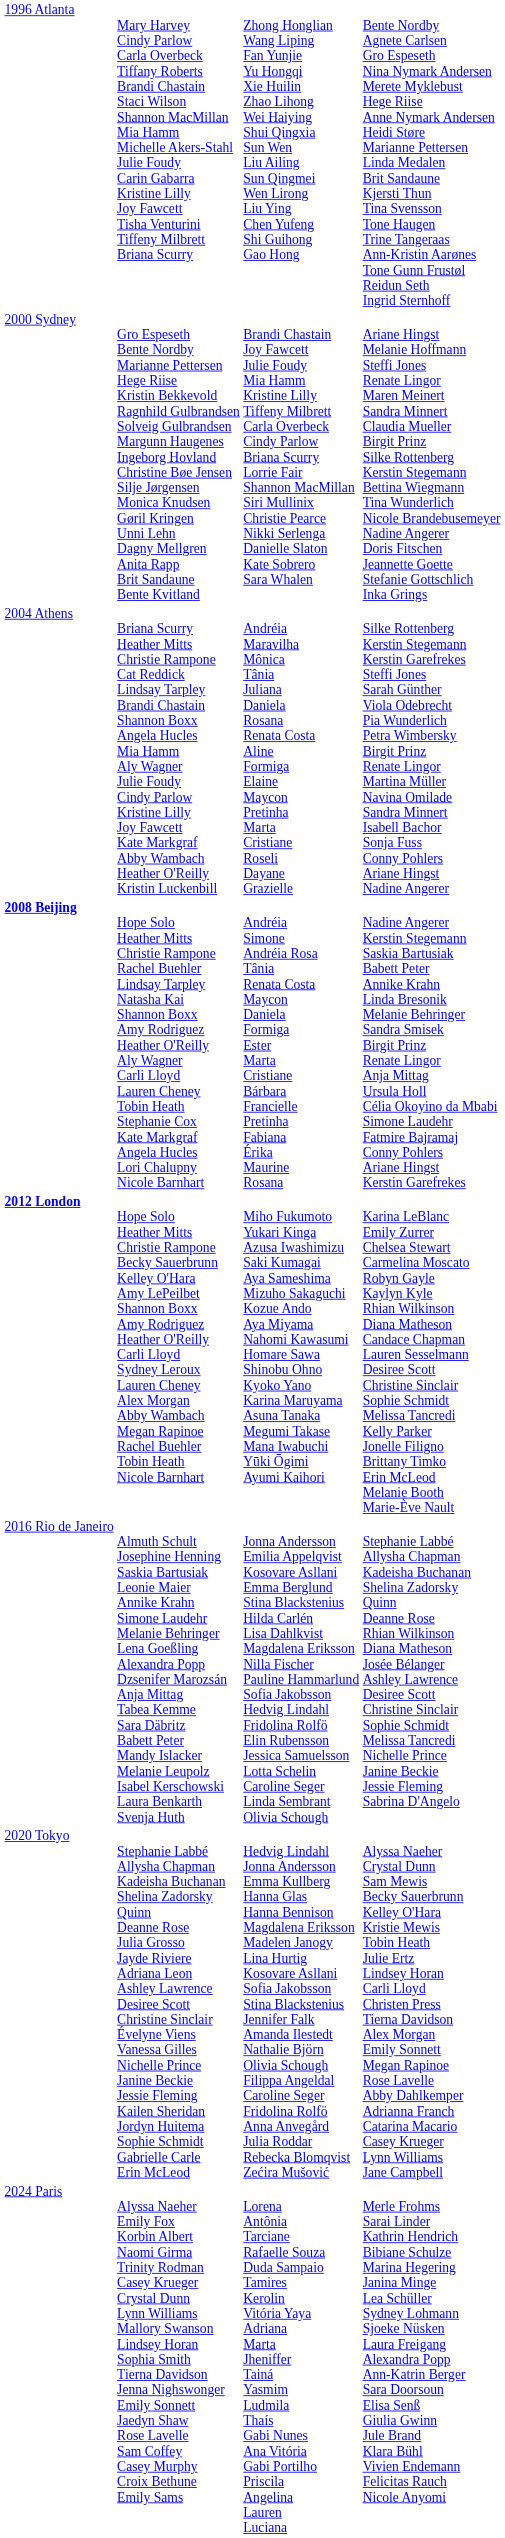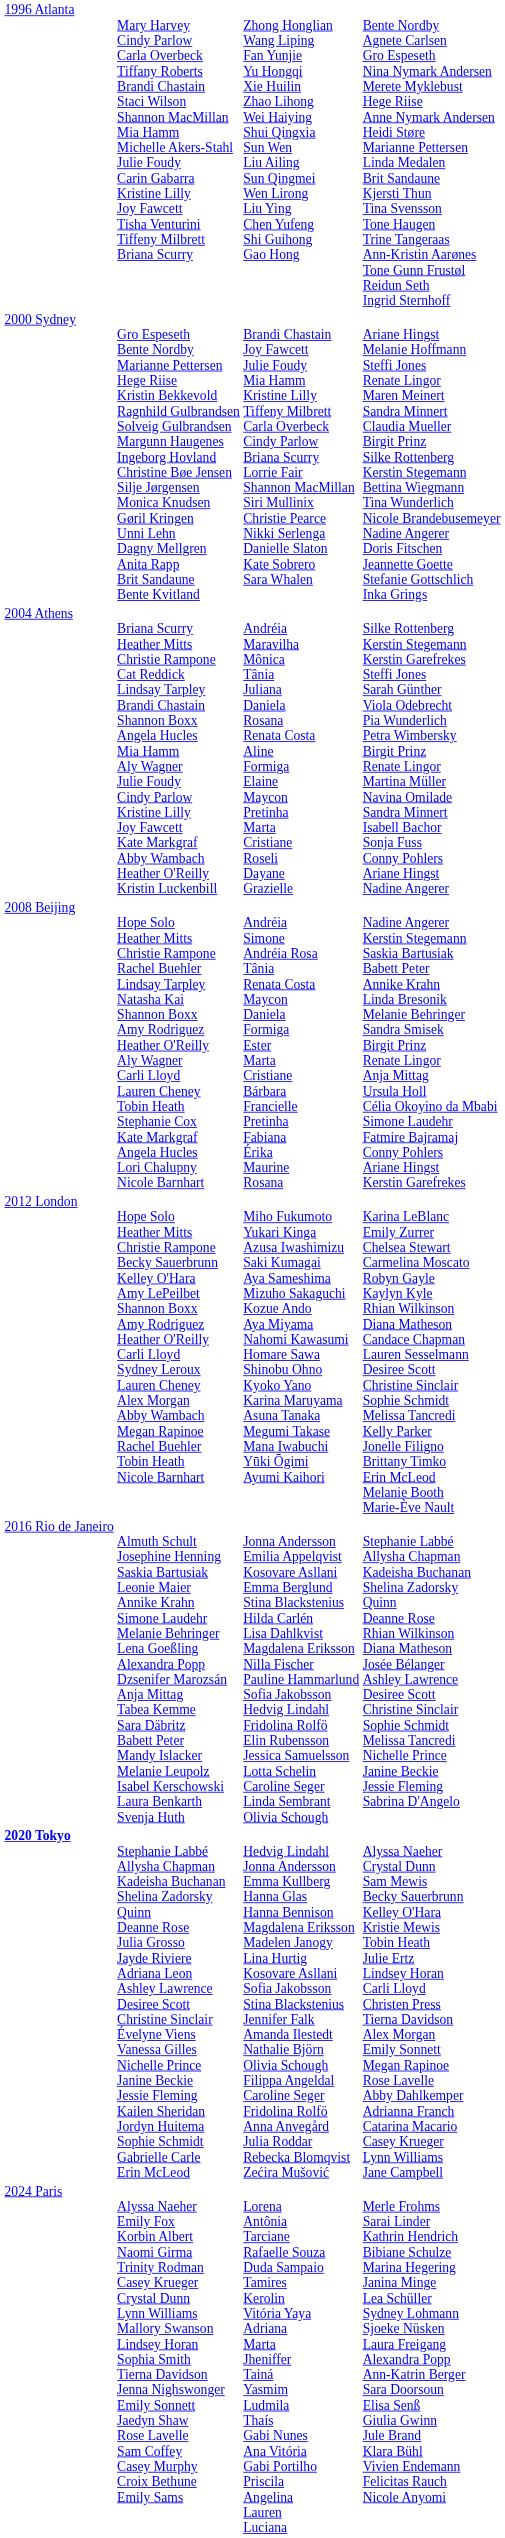(41, 907) bold -> (40, 907) normal
(43, 1201) bold -> (41, 1201) normal
(37, 1836) normal -> (38, 1836) bold
